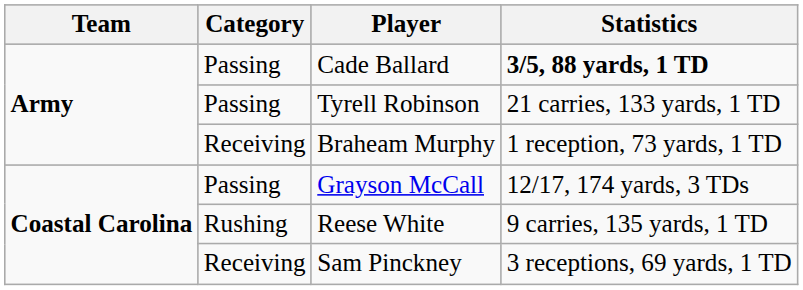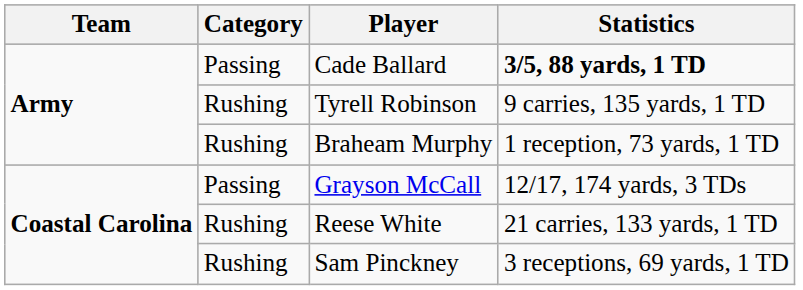(242, 104) Passing -> (246, 104) Rushing
(644, 104) 21 carries, 133 yards, 1 TD -> (635, 104) 9 carries, 135 yards, 1 TD
(255, 144) Receiving -> (246, 144) Rushing
(637, 223) 9 carries, 135 yards, 1 TD -> (641, 223) 21 carries, 133 yards, 1 TD
(255, 263) Receiving -> (246, 263) Rushing
